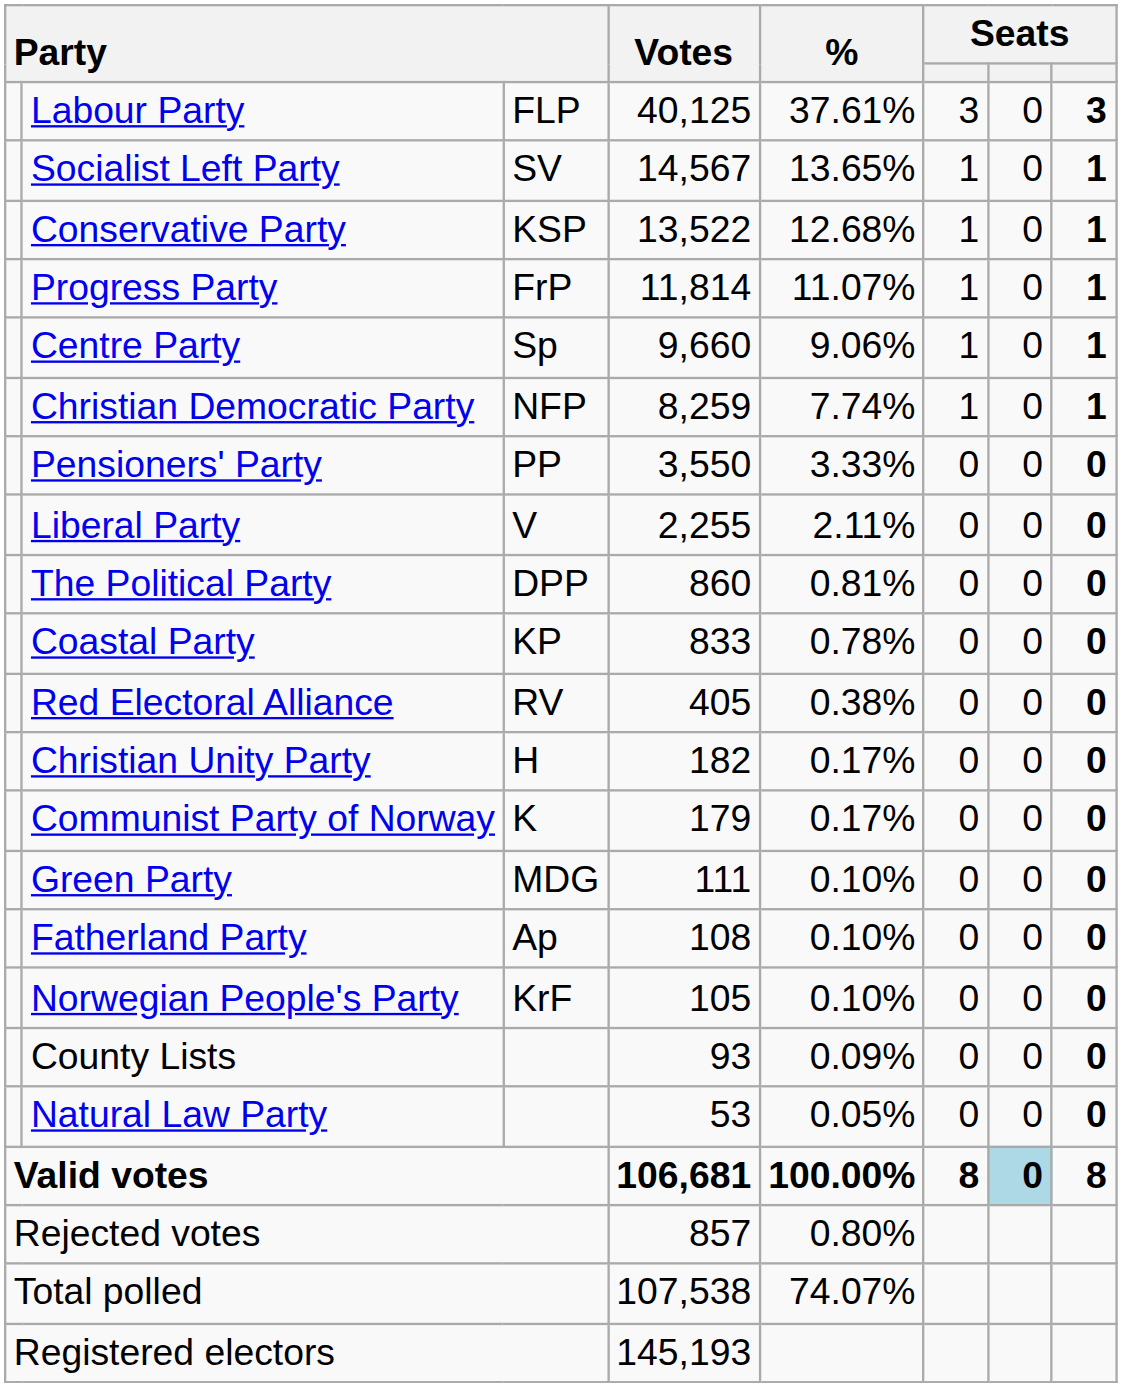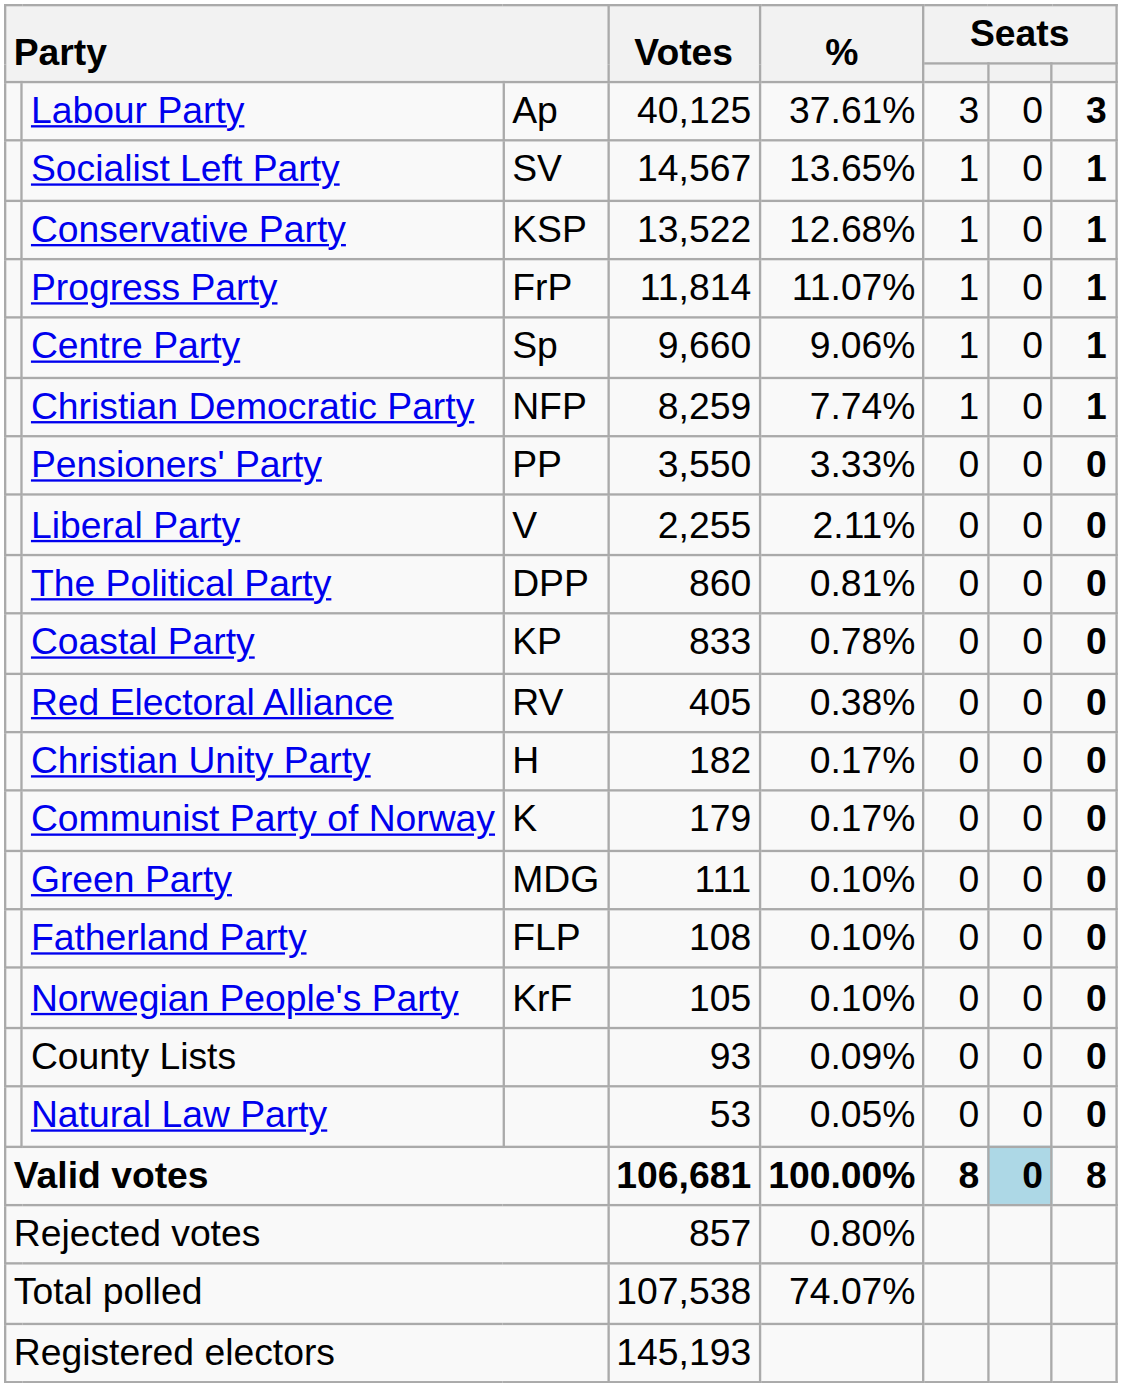(546, 110) FLP -> (535, 110) Ap
(535, 938) Ap -> (546, 938) FLP
